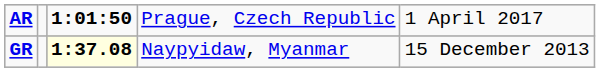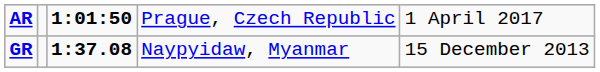(92, 52) lightyellow background -> (92, 52) no background
